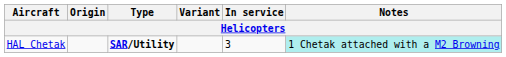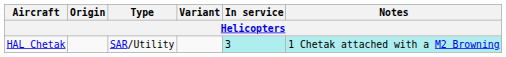(142, 44) bold -> (142, 44) normal
(228, 44) no background -> (228, 44) paleturquoise background
